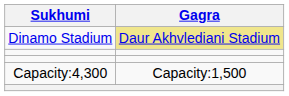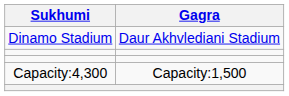(199, 37) khaki background -> (199, 37) no background
